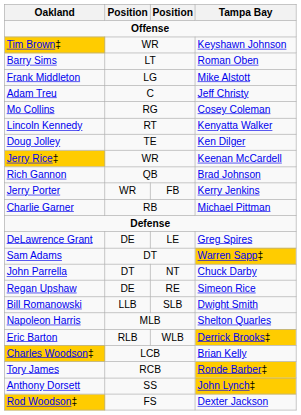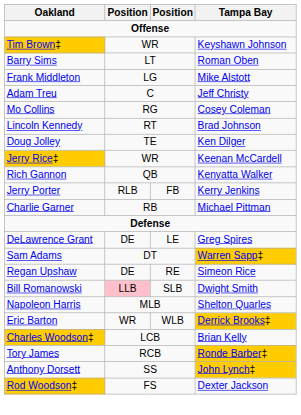(235, 126) Kenyatta Walker -> (229, 126) Brad Johnson
(229, 175) Brad Johnson -> (235, 175) Kenyatta Walker
(128, 191) WR -> (128, 191) RLB
- row: (37, 272)
(128, 304) no background -> (128, 288) pink background
(128, 337) RLB -> (128, 321) WR
